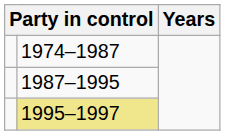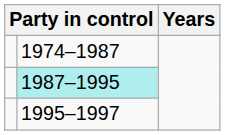(70, 82) no background -> (70, 82) paleturquoise background
(70, 113) khaki background -> (70, 113) no background
